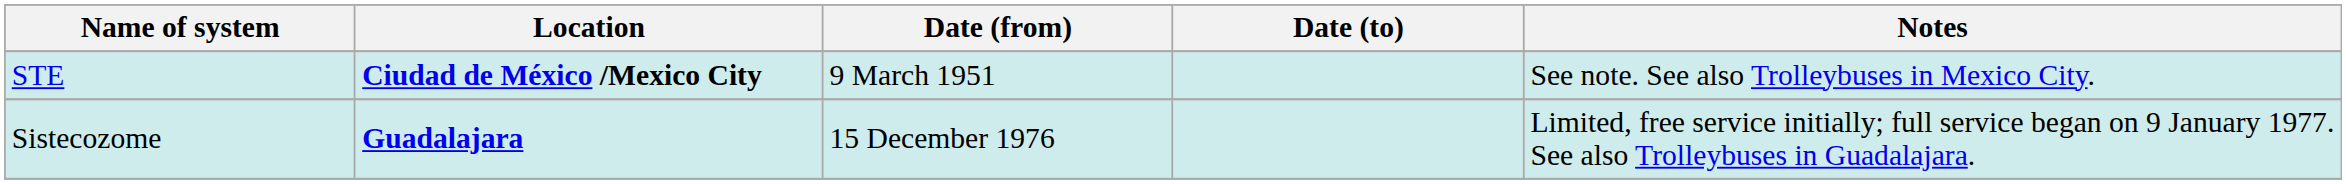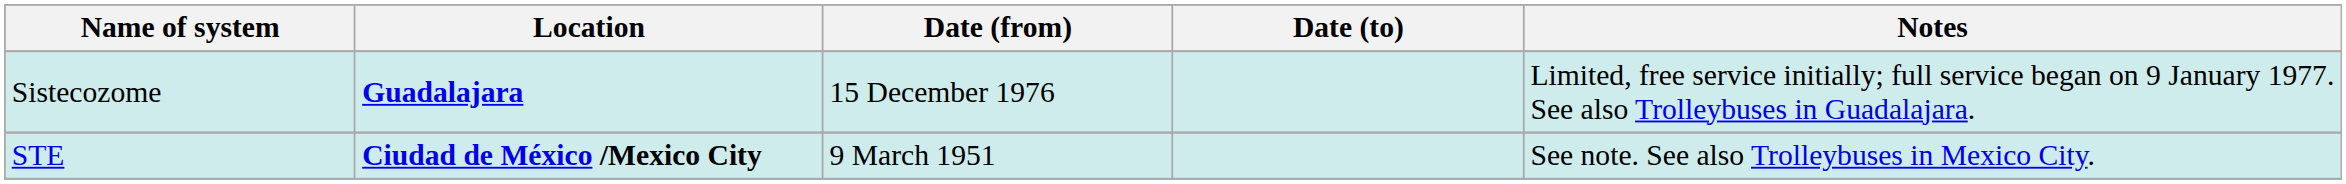rows swapped: (87, 138) <-> (38, 74)
